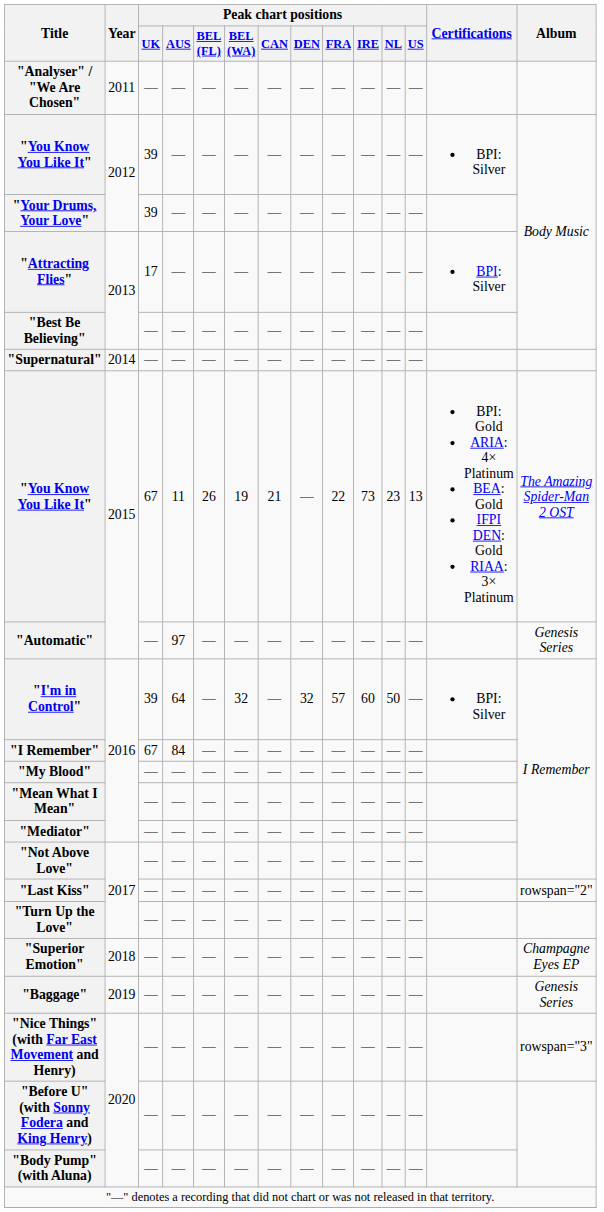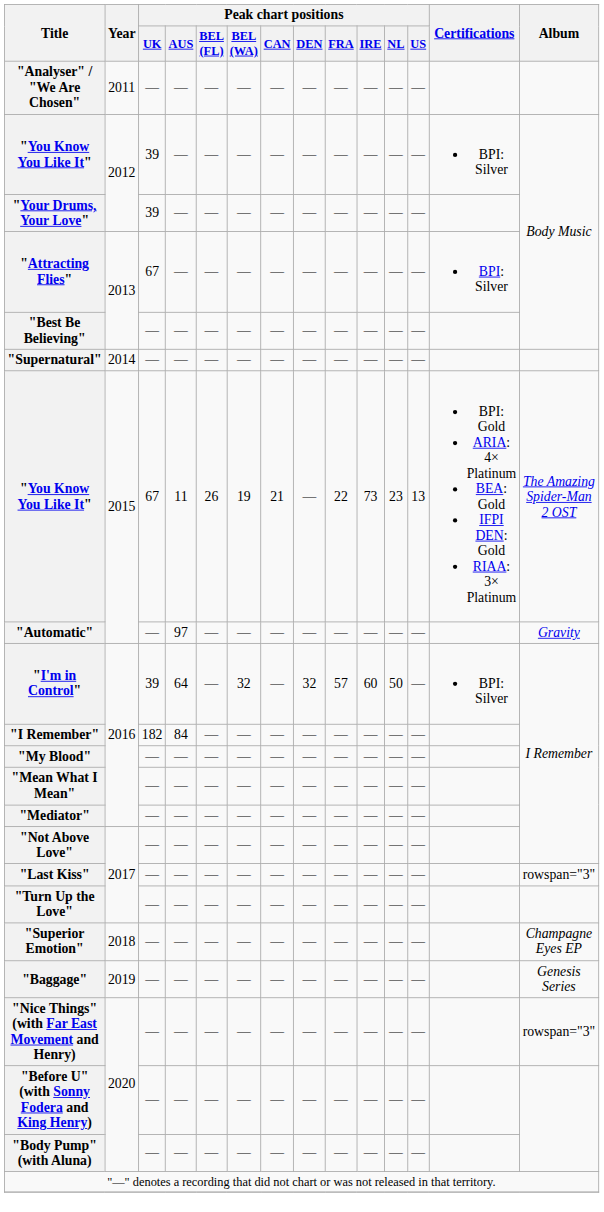(151, 271) 17 -> (152, 271) 67
(556, 640) Genesis Series -> (559, 632) Gravity
(151, 750) 67 -> (152, 734) 182
(556, 890) rowspan="2" -> (559, 874) rowspan="3"
